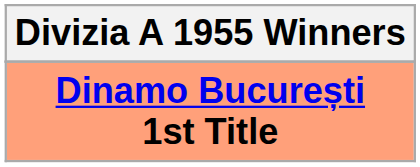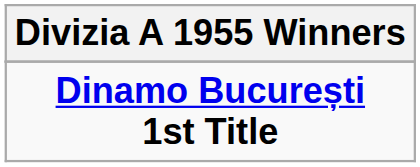(210, 110) lightsalmon background -> (210, 110) no background
